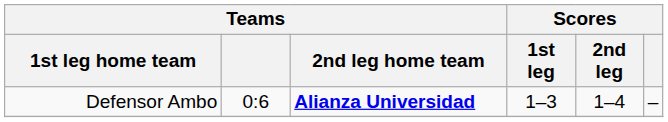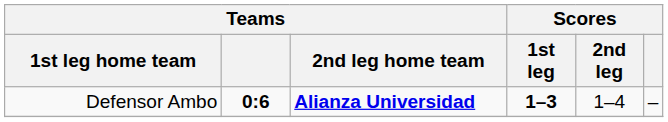(256, 101) normal -> (256, 101) bold
(541, 101) normal -> (541, 101) bold
